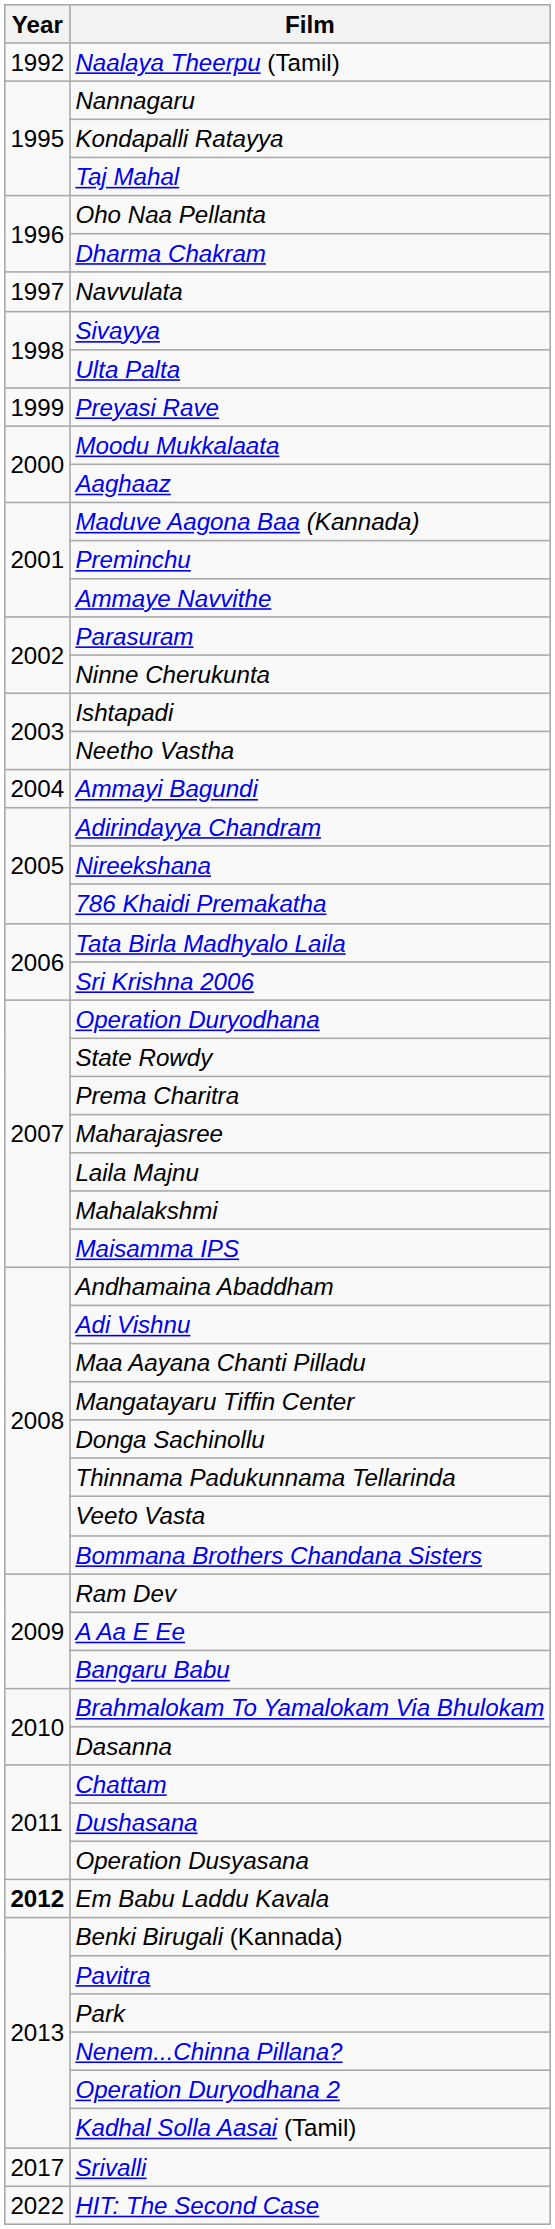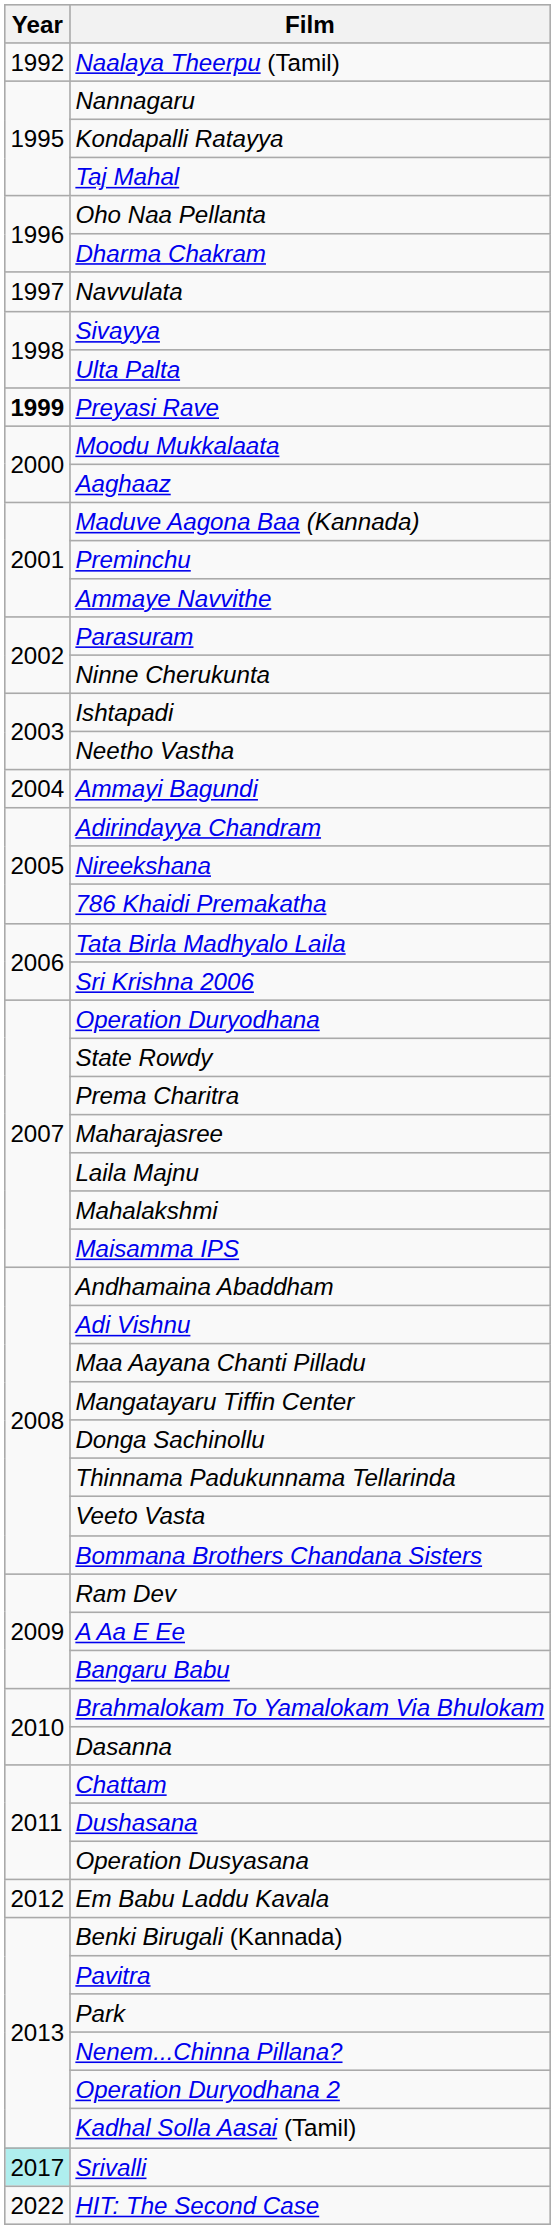(37, 407) normal -> (37, 407) bold
(37, 1899) bold -> (37, 1899) normal
(37, 2167) no background -> (37, 2167) paleturquoise background
